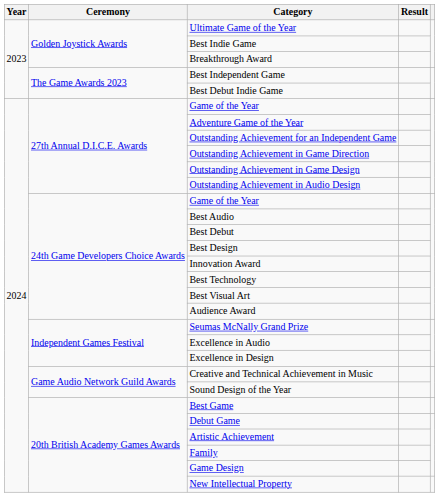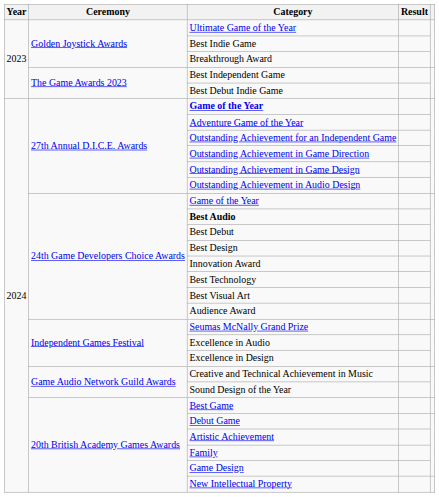(224, 106) normal -> (226, 106) bold
(212, 216) normal -> (213, 216) bold
